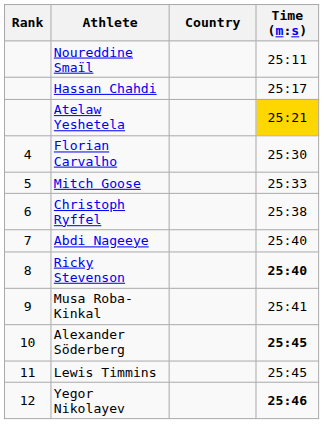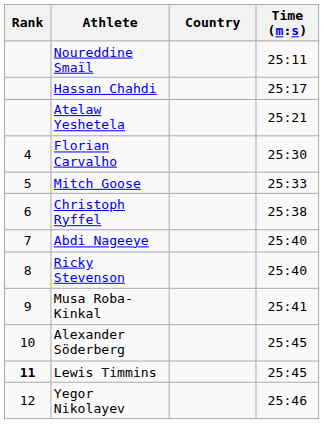(287, 117) gold background -> (287, 117) no background
(287, 270) bold -> (287, 270) normal
(287, 343) bold -> (287, 343) normal
(28, 372) normal -> (28, 372) bold
(287, 401) bold -> (287, 401) normal
